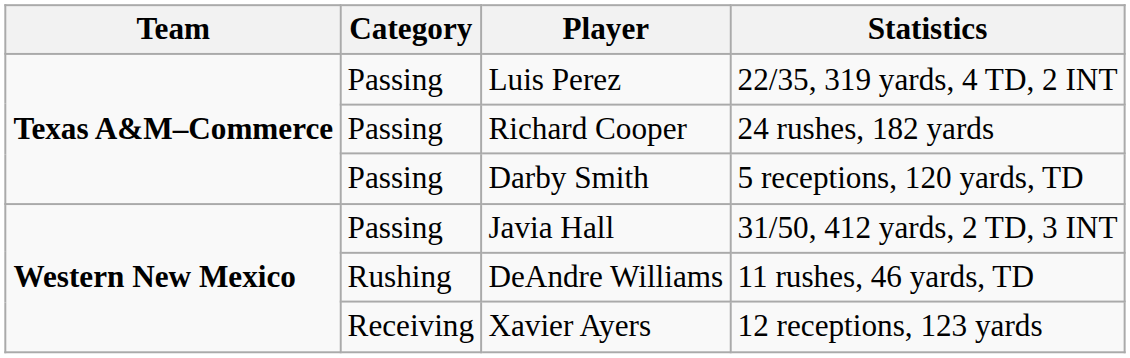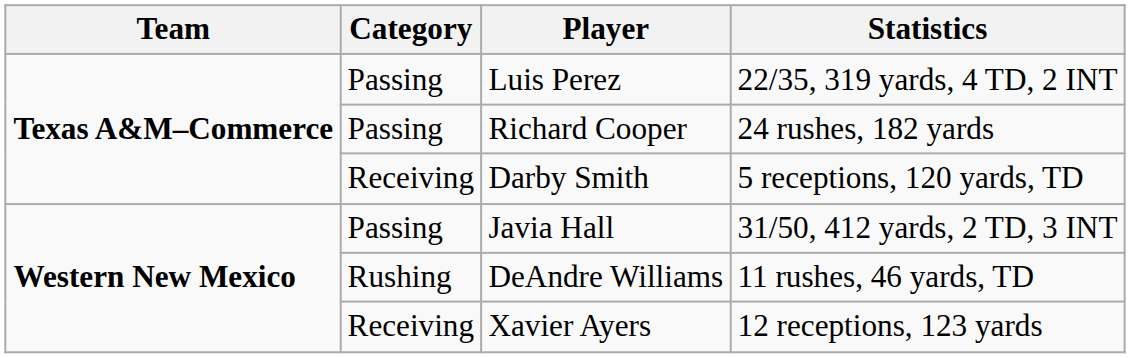(395, 177) Passing -> (411, 177) Receiving
